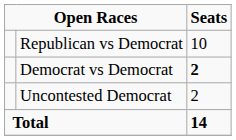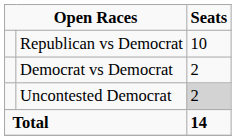(195, 69) bold -> (195, 69) normal
(195, 95) no background -> (195, 95) lightgrey background
